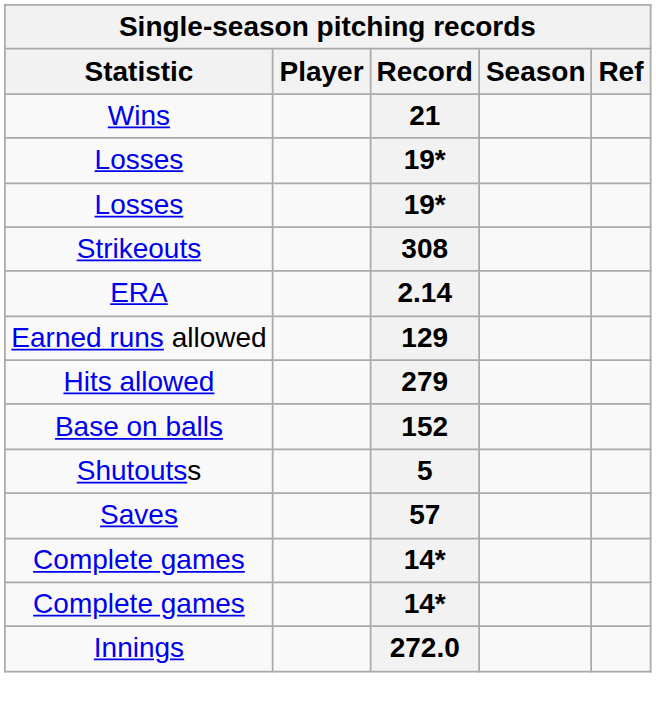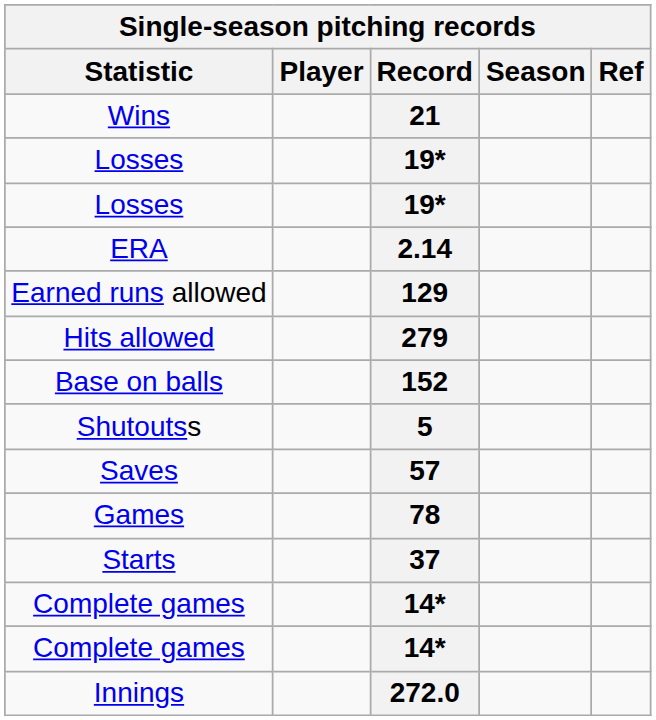- row: (139, 248)
+ row: (139, 515)
+ row: (139, 559)
